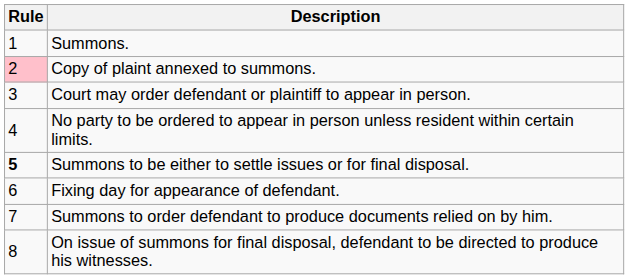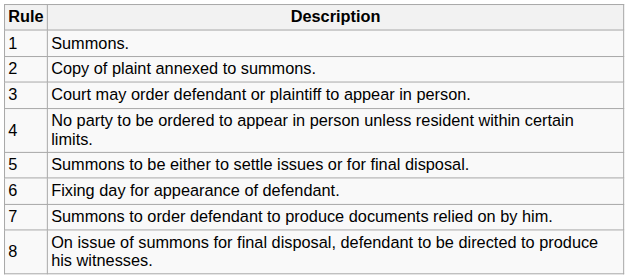(13, 69) pink background -> (13, 69) no background
(13, 165) bold -> (13, 165) normal
